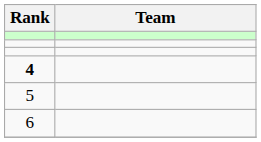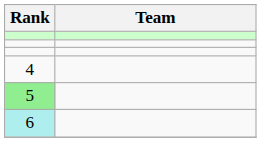(30, 68) bold -> (30, 68) normal
(30, 96) no background -> (30, 96) lightgreen background
(30, 123) no background -> (30, 123) paleturquoise background
